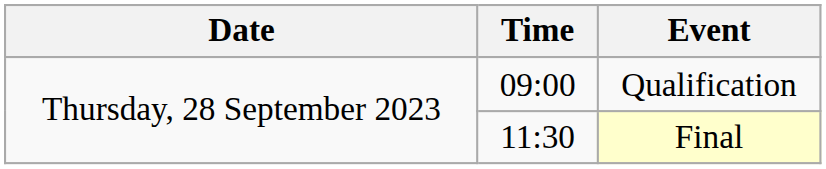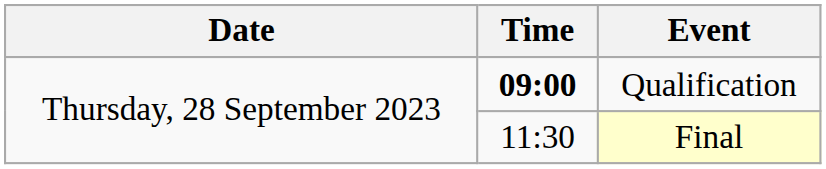(538, 83) normal -> (538, 83) bold
